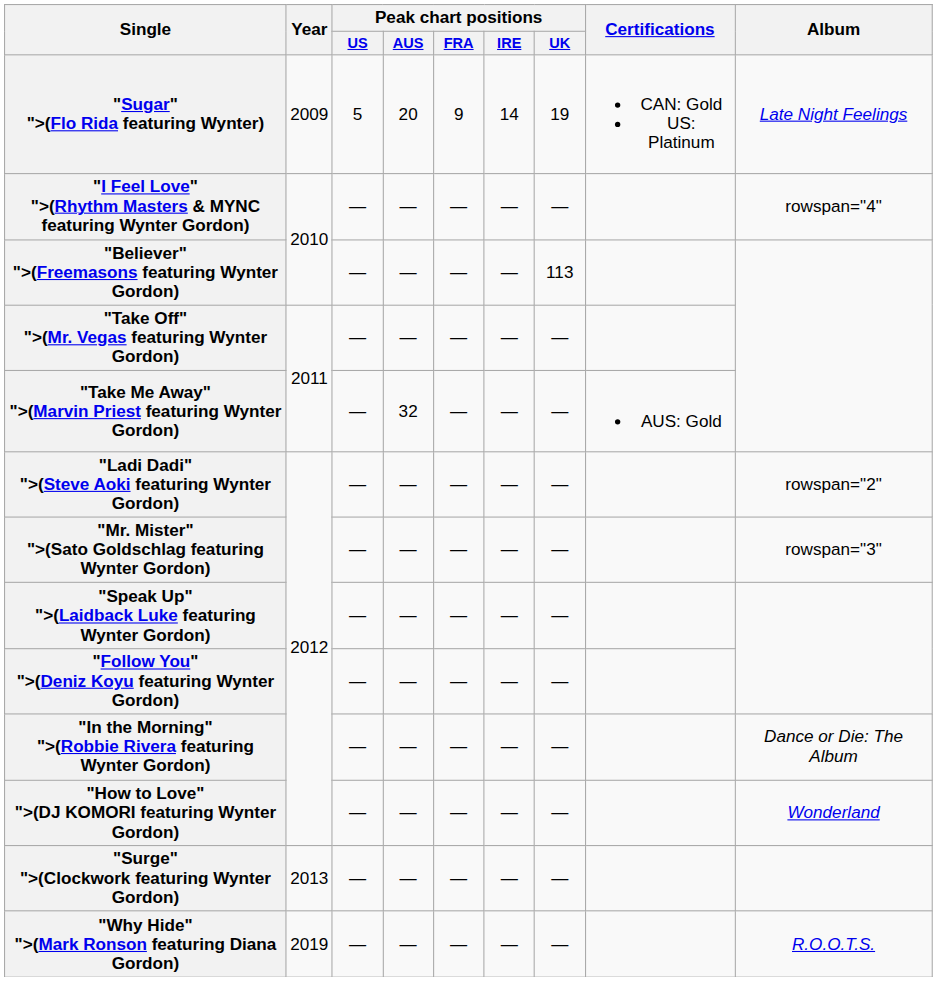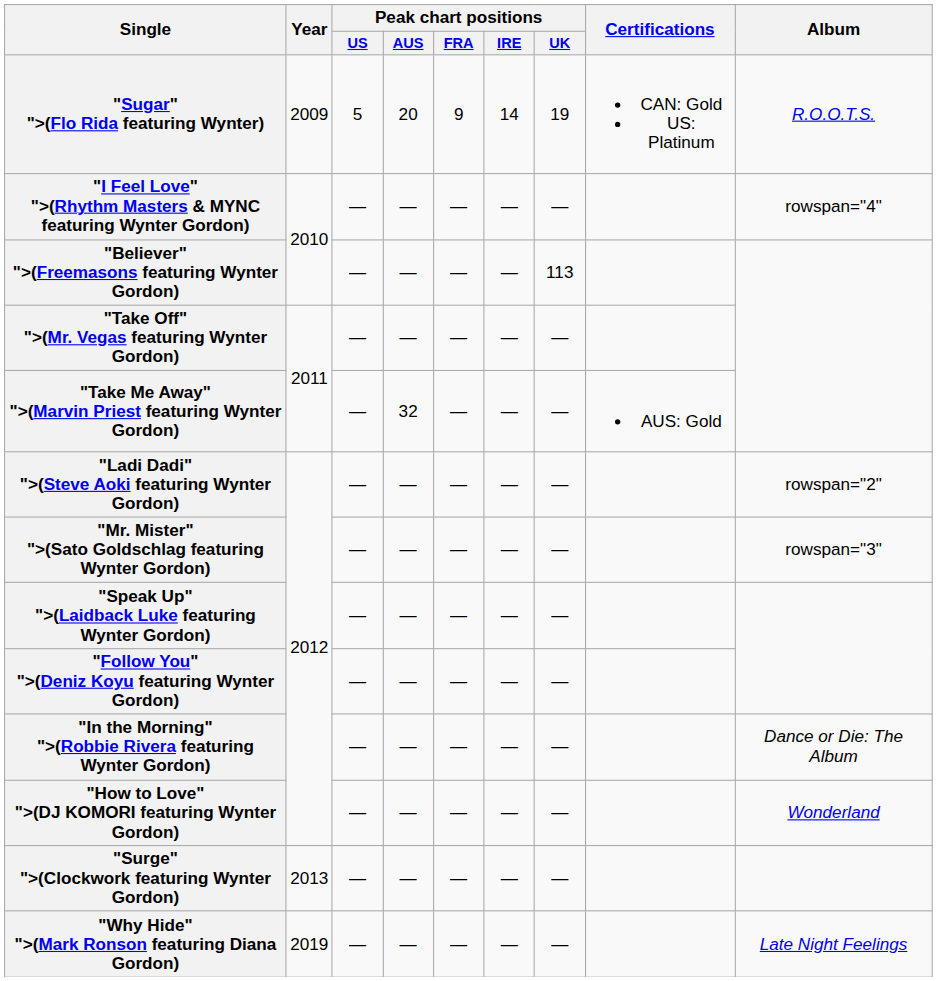(834, 114) Late Night Feelings -> (834, 114) R.O.O.T.S.
(834, 943) R.O.O.T.S. -> (834, 943) Late Night Feelings
